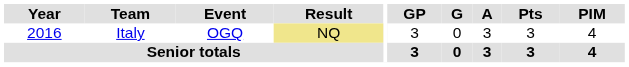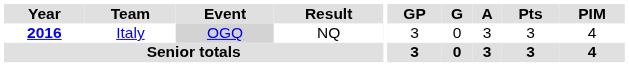(44, 33) normal -> (44, 33) bold
(225, 33) no background -> (225, 33) lightgrey background
(329, 33) khaki background -> (329, 33) no background
